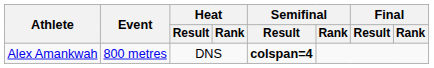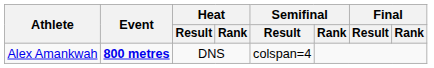(135, 54) normal -> (137, 54) bold
(281, 54) bold -> (282, 54) normal
